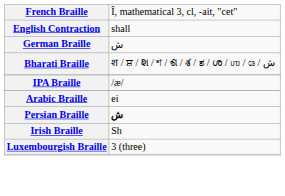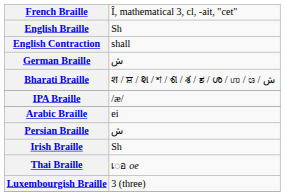+ row: (57, 28)
(118, 115) bold -> (118, 131) normal
+ row: (57, 165)
